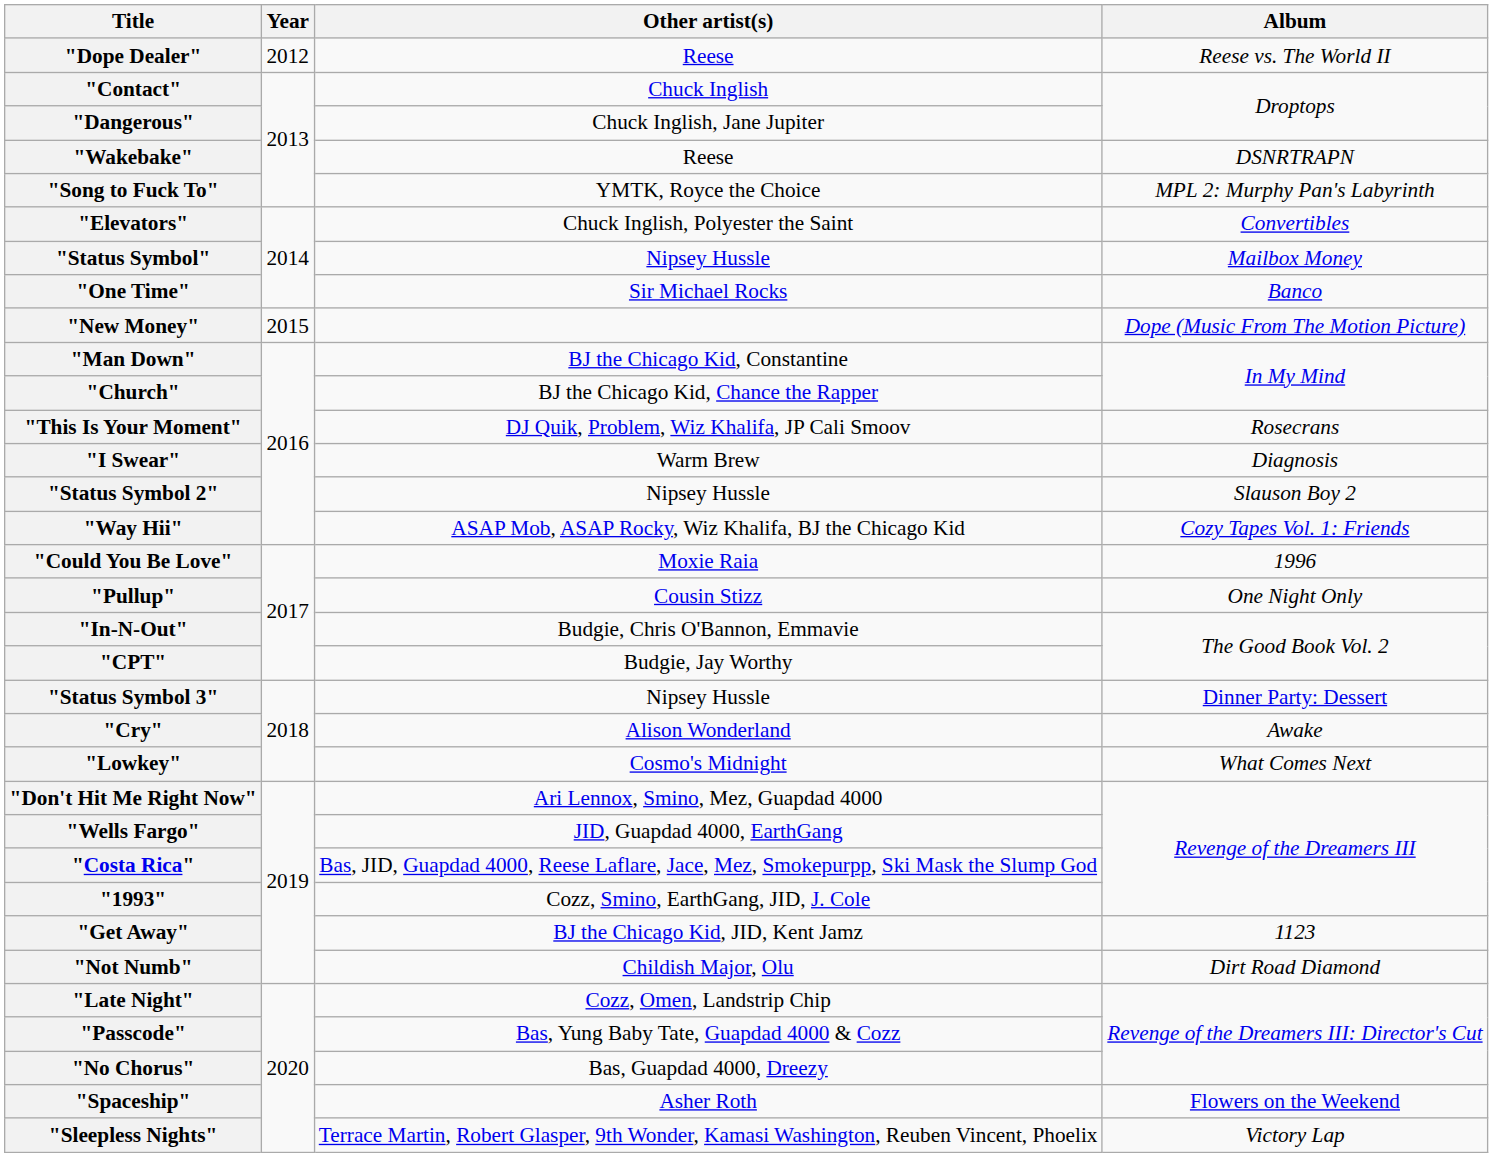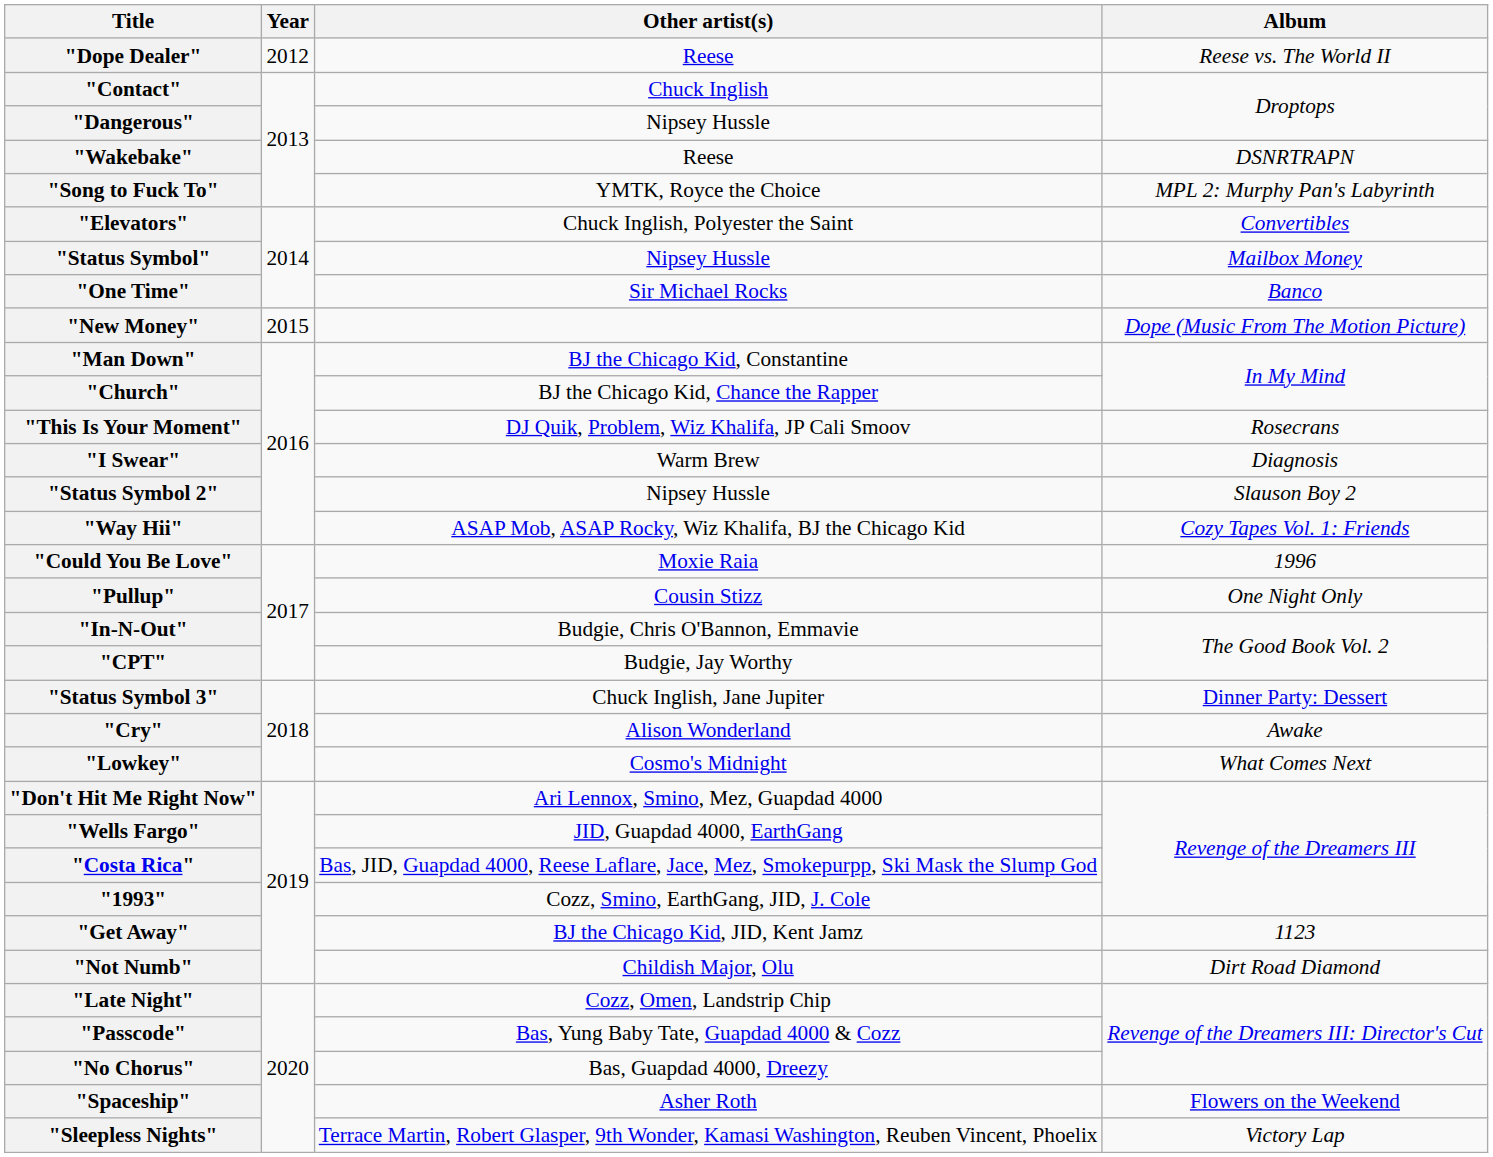(708, 122) Chuck Inglish, Jane Jupiter -> (708, 122) Nipsey Hussle
(708, 696) Nipsey Hussle -> (708, 696) Chuck Inglish, Jane Jupiter
